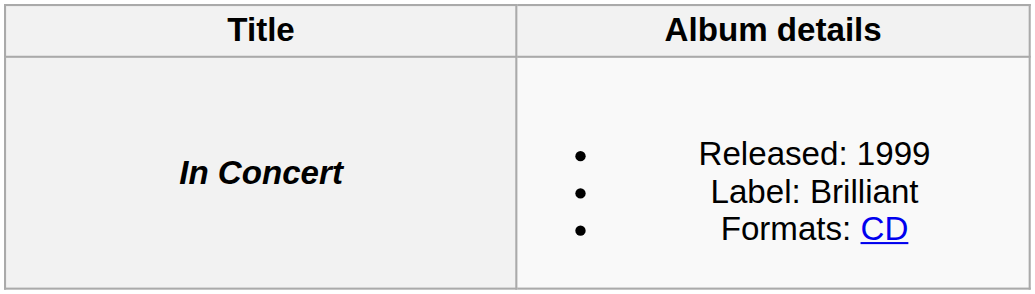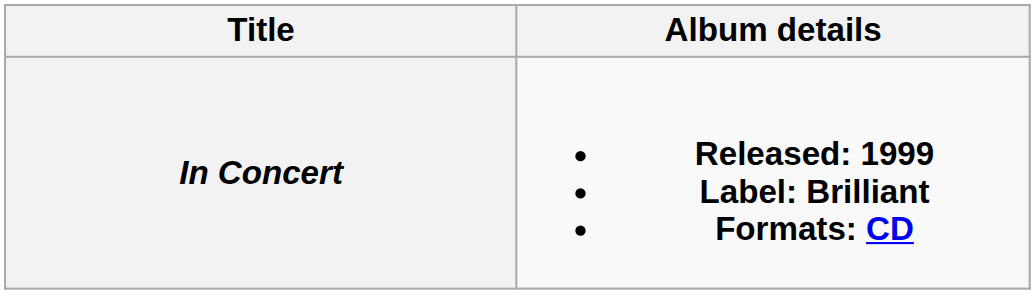(773, 191) normal -> (773, 191) bold
